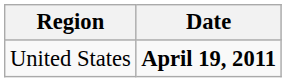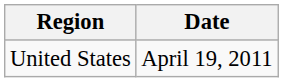(209, 58) bold -> (207, 58) normal
